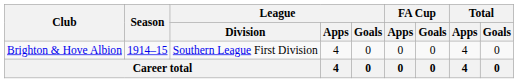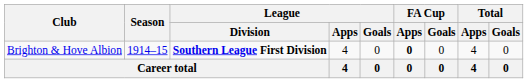(245, 50) normal -> (250, 50) bold
(400, 50) normal -> (409, 50) bold
